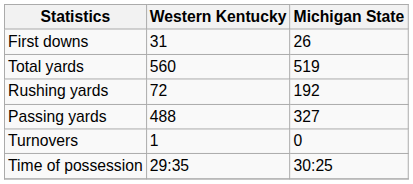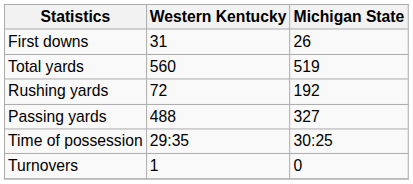rows swapped: (43, 141) <-> (75, 166)
